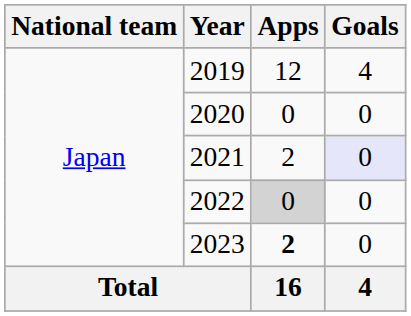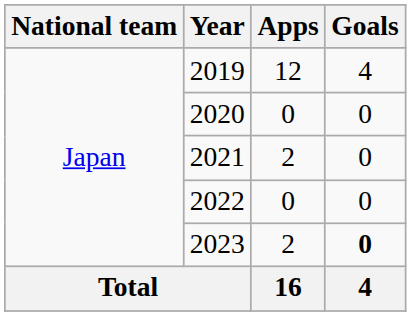(365, 157) lavender background -> (365, 157) no background
(288, 200) lightgrey background -> (288, 200) no background
(288, 244) bold -> (288, 244) normal
(365, 244) normal -> (365, 244) bold
